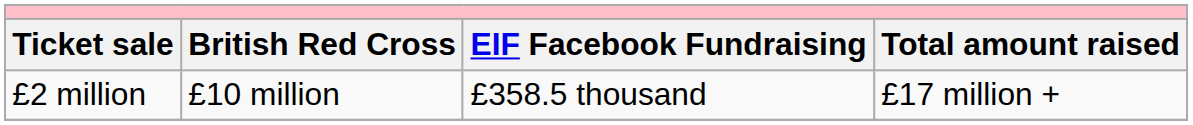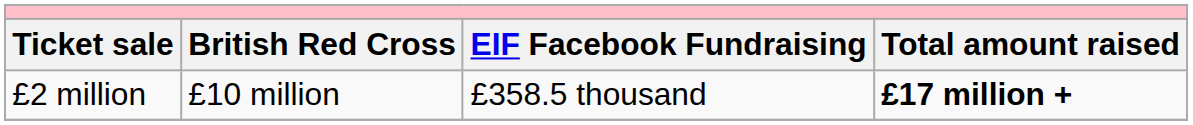(971, 94) normal -> (977, 94) bold
